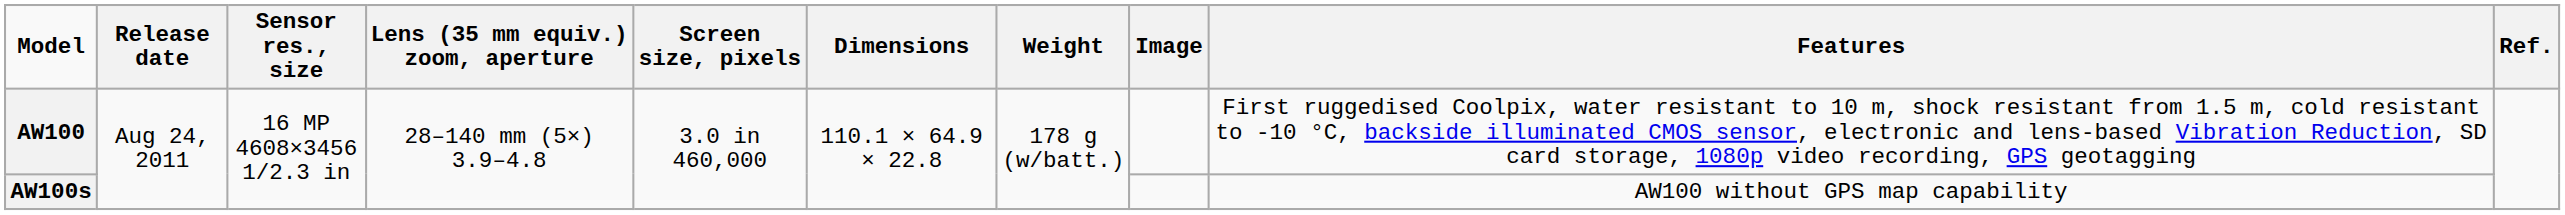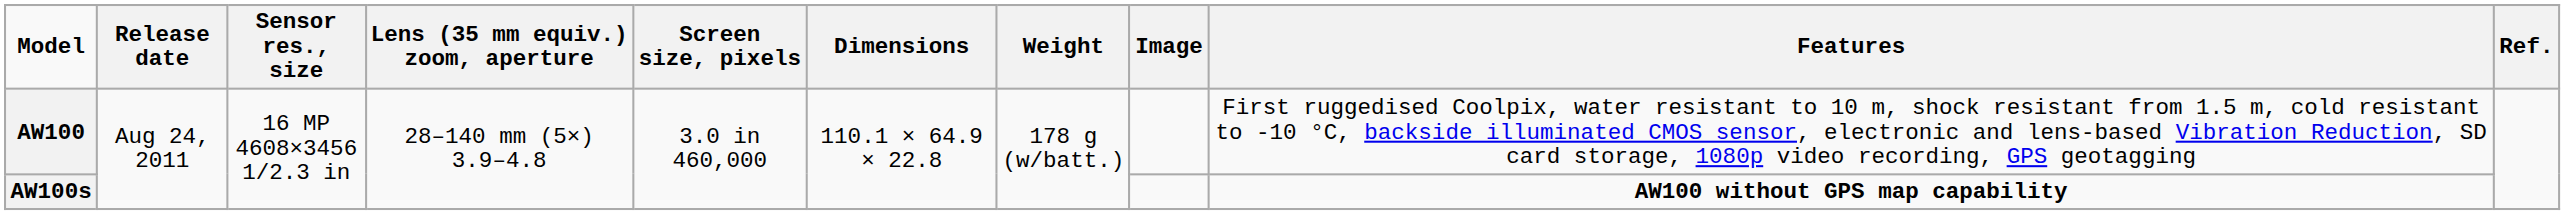(1851, 192) normal -> (1851, 192) bold
